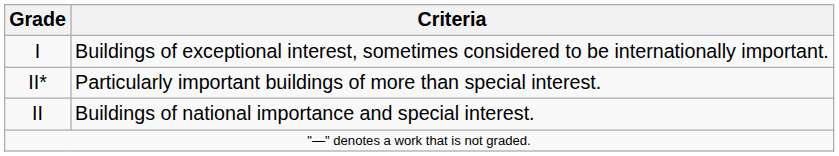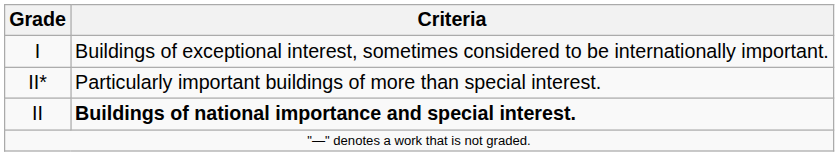(305, 113) normal -> (326, 113) bold
